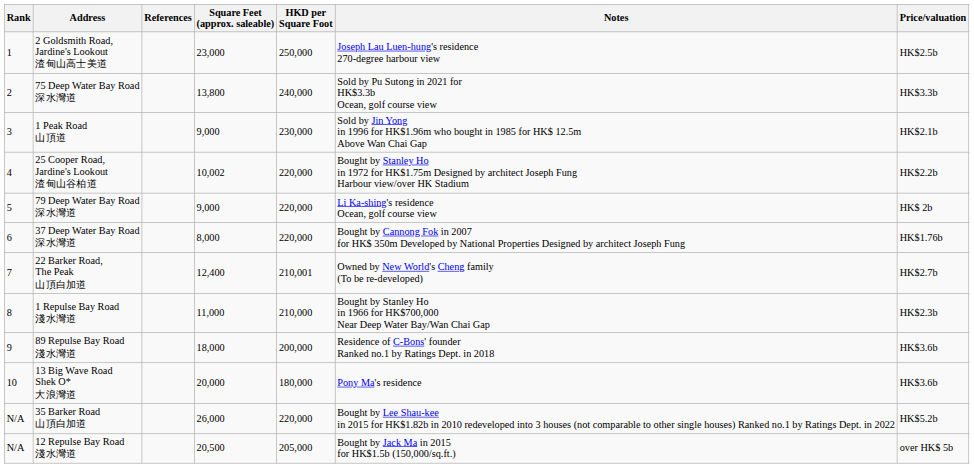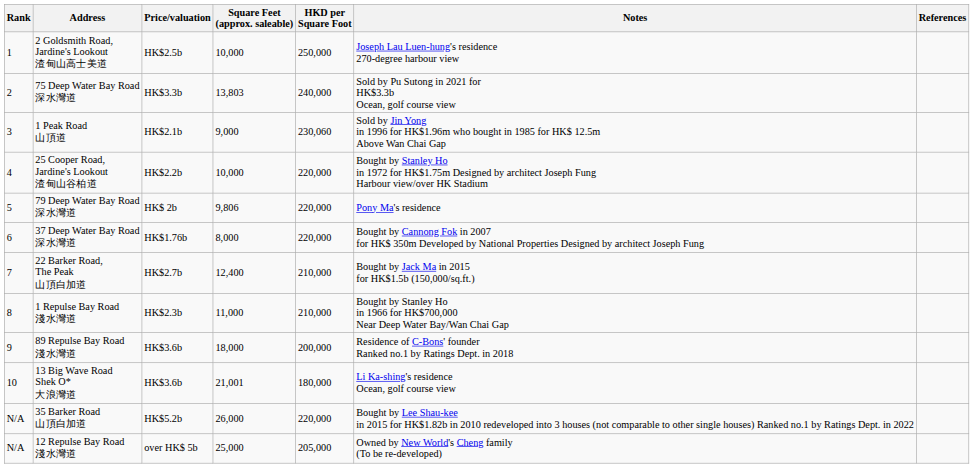columns swapped: (933, 18) <-> (168, 18)
(211, 52) 23,000 -> (230, 52) 10,000
(211, 93) 13,800 -> (230, 93) 13,803
(296, 132) 230,000 -> (315, 132) 230,060
(211, 172) 10,002 -> (230, 172) 10,000
(208, 208) 9,000 -> (227, 208) 9,806
(387, 208) Li Ka-shing's residence Ocean, golf course view -> (398, 208) Pony Ma's residence
(296, 273) 210,001 -> (315, 273) 210,000
(415, 273) Owned by New World's Cheng family (To be re-developed) -> (415, 273) Bought by Jack Ma in 2015 for HK$1.5b (150,000/sq.ft.)
(211, 383) 20,000 -> (230, 383) 21,001
(379, 383) Pony Ma's residence -> (406, 383) Li Ka-shing's residence Ocean, golf course view
(211, 448) 20,500 -> (230, 448) 25,000
(396, 448) Bought by Jack Ma in 2015 for HK$1.5b (150,000/sq.ft.) -> (434, 448) Owned by New World's Cheng family (To be re-developed)
